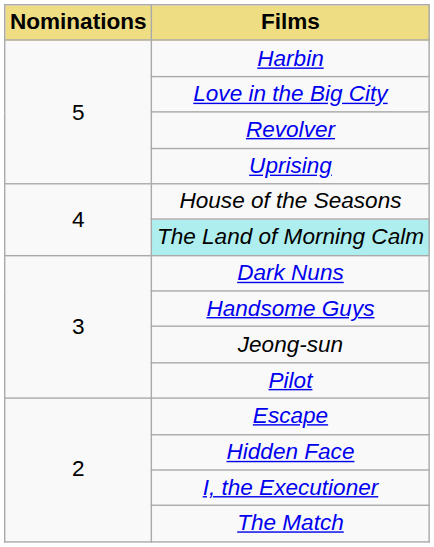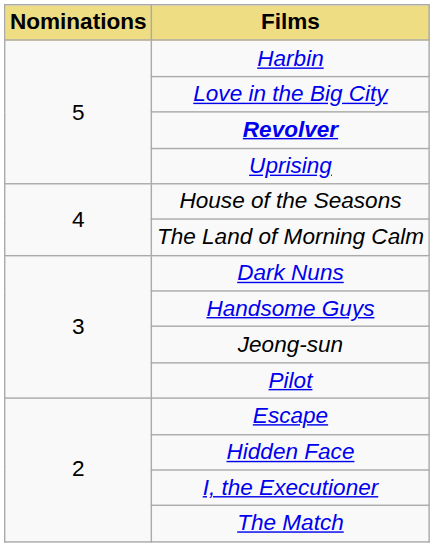(290, 129) normal -> (290, 129) bold
(290, 237) paleturquoise background -> (290, 237) no background
